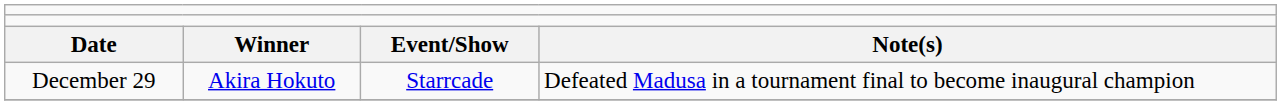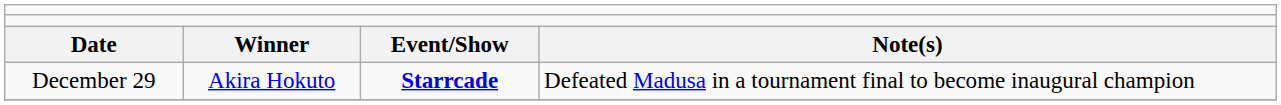(450, 80) normal -> (450, 80) bold
